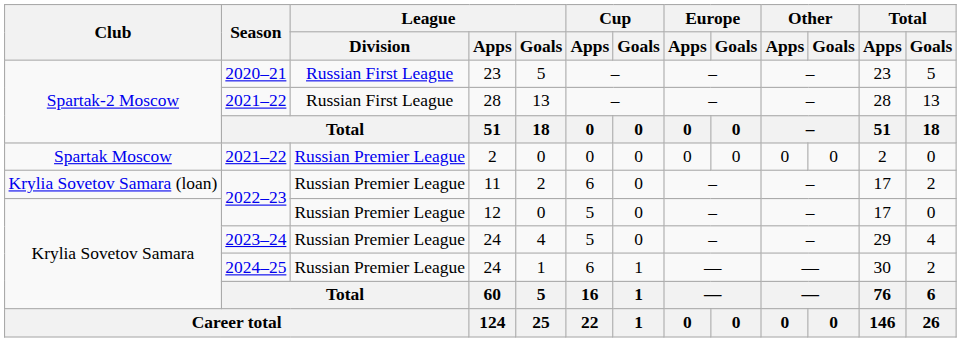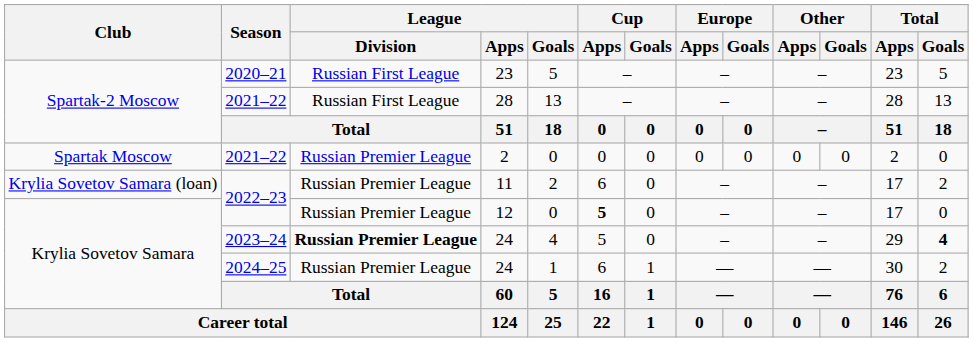(590, 211) normal -> (602, 211) bold
(380, 239) normal -> (386, 239) bold
(931, 239) normal -> (943, 239) bold
